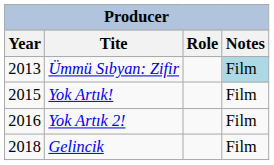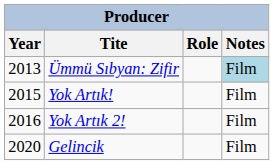(25, 146) 2018 -> (25, 146) 2020
